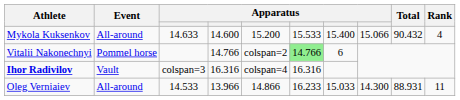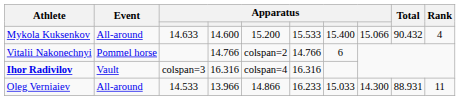(307, 52) lightgreen background -> (307, 52) no background
